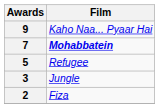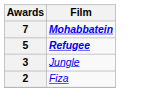- row: (25, 29)
(69, 62) normal -> (69, 46) bold
